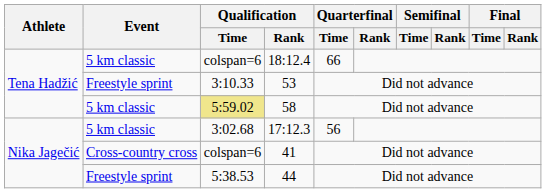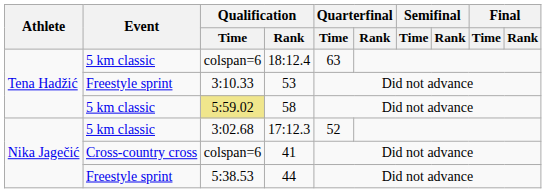(334, 61) 66 -> (334, 61) 63
(334, 130) 56 -> (334, 130) 52
